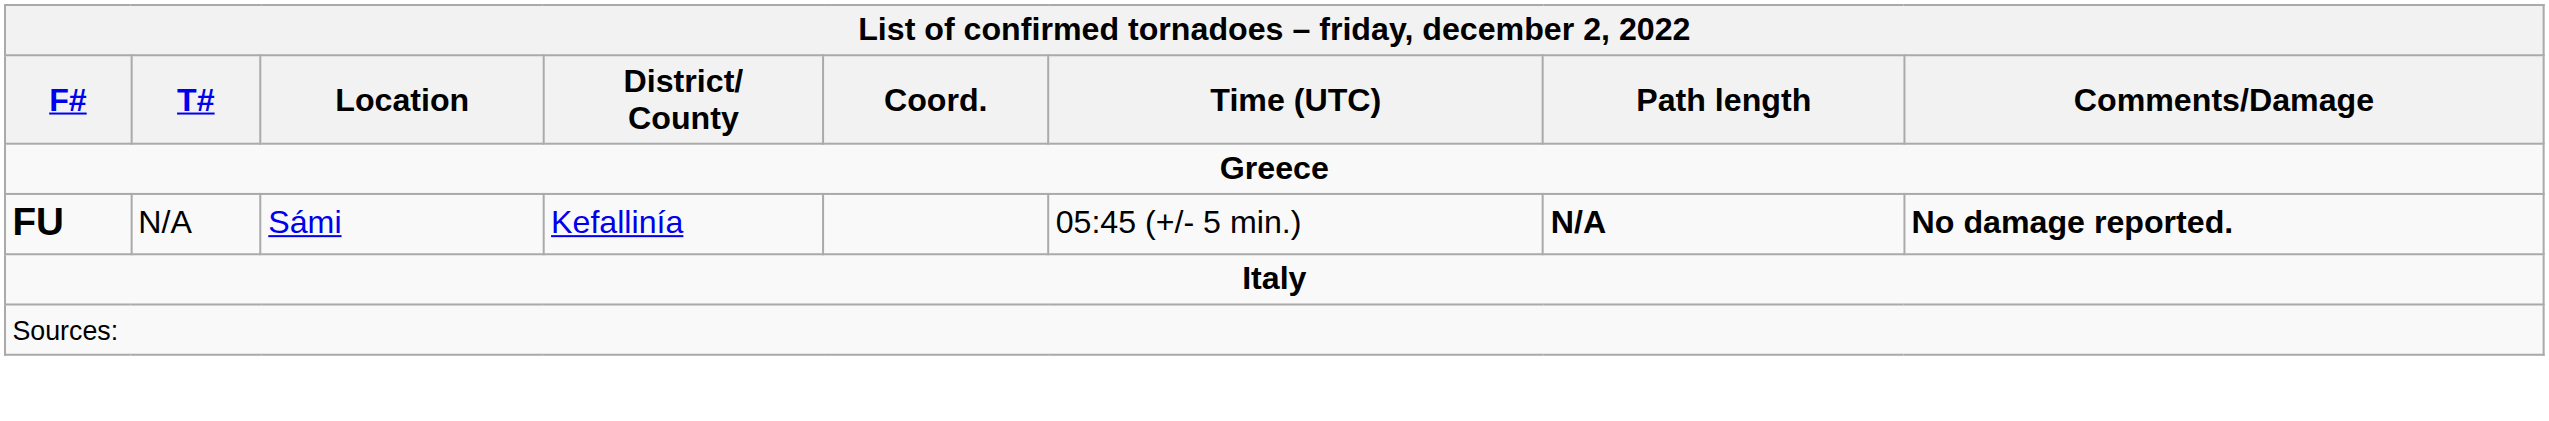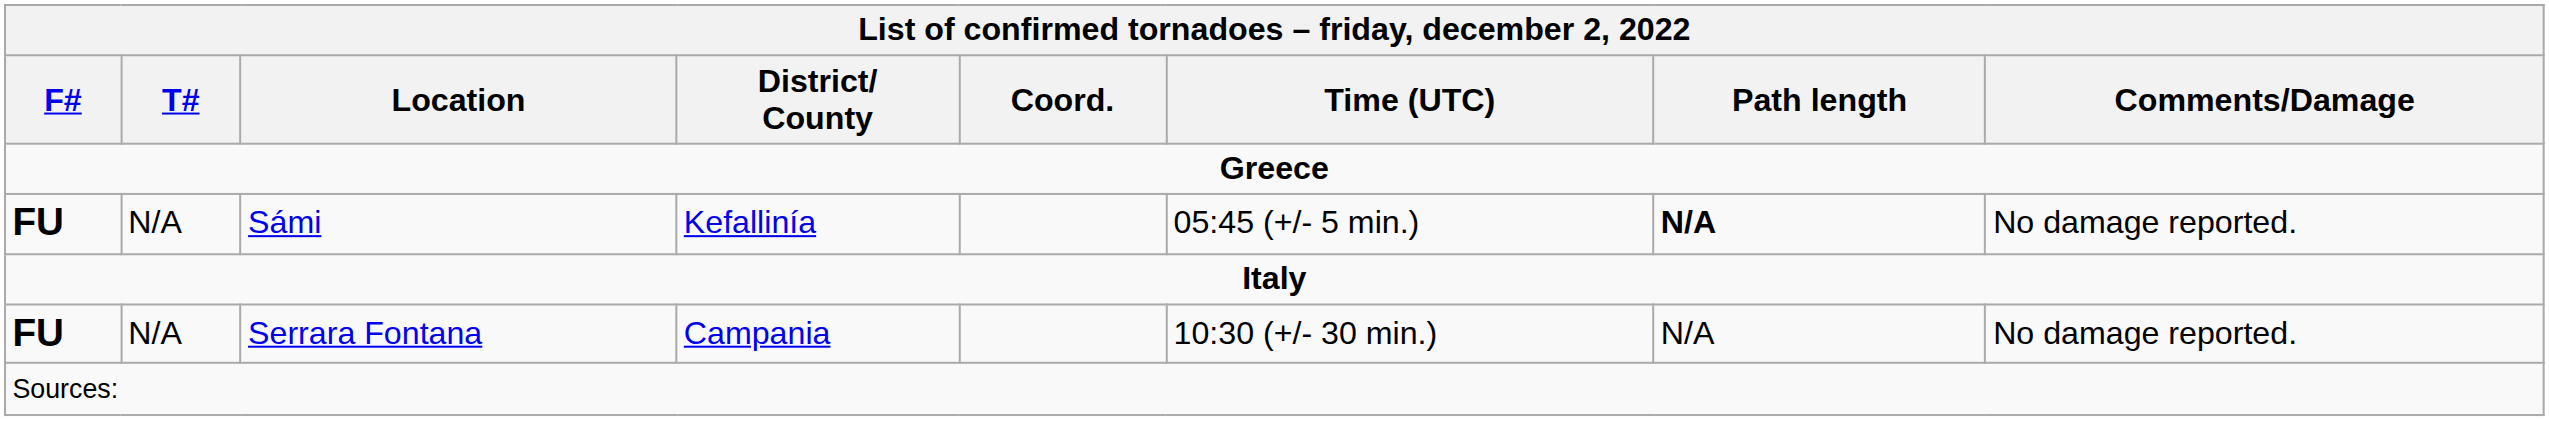(2072, 223) bold -> (2145, 223) normal
+ row: (365, 333)
